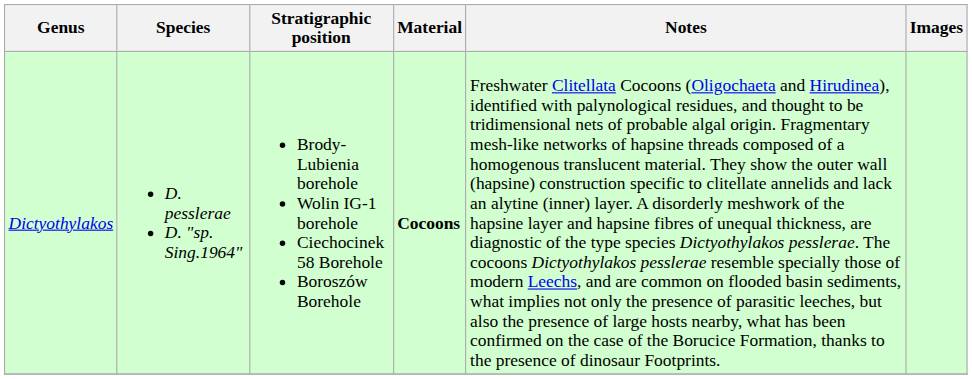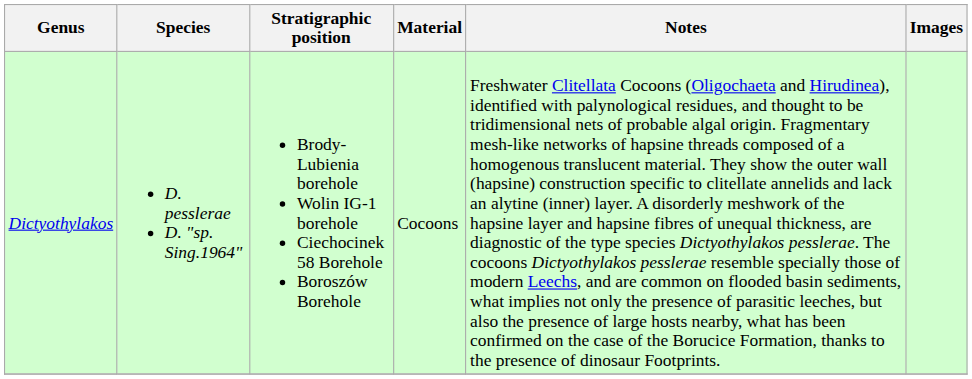(429, 222) bold -> (428, 222) normal
